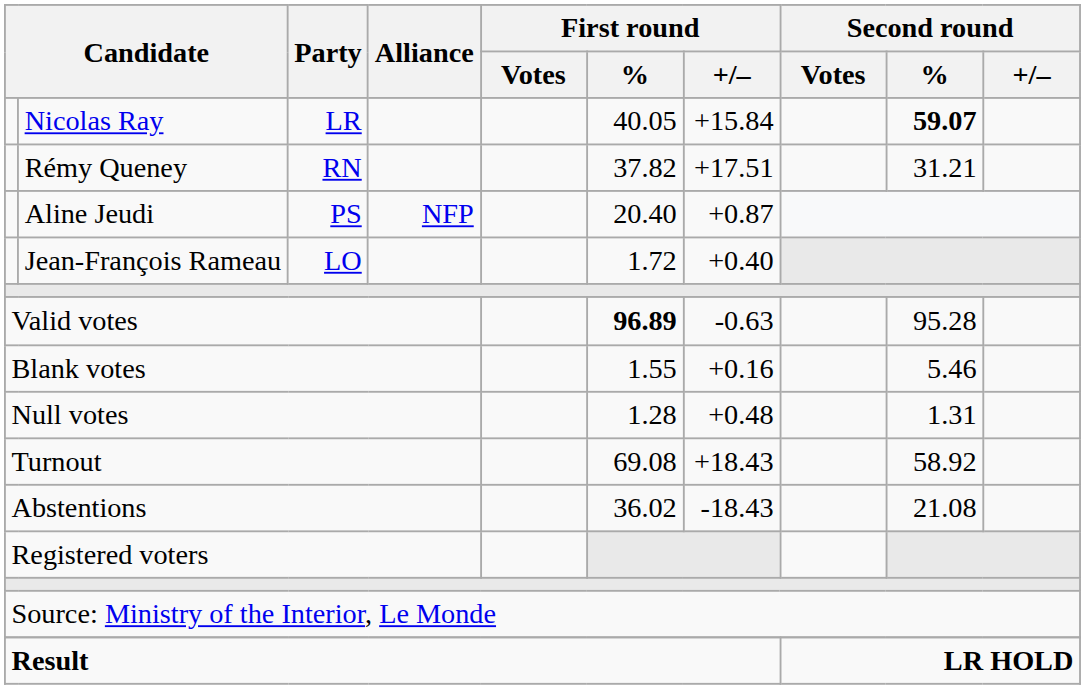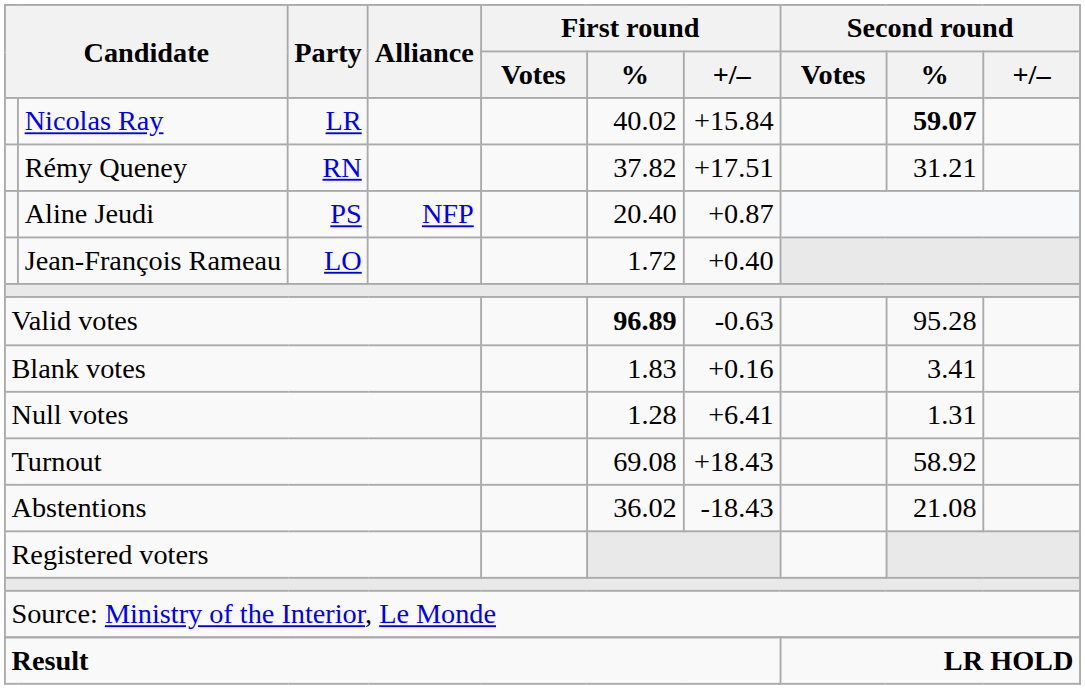(645, 121) 40.05 -> (645, 121) 40.02
(652, 367) 1.55 -> (652, 367) 1.83
(952, 367) 5.46 -> (952, 367) 3.41
(741, 414) +0.48 -> (741, 414) +6.41
